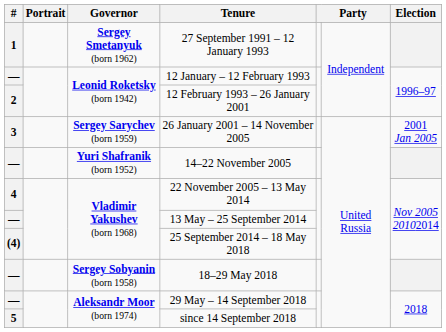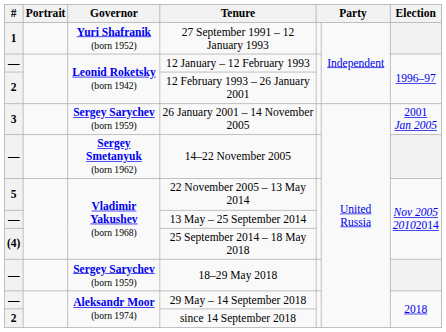(114, 44) Sergey Smetanyuk (born 1962) -> (114, 38) Yuri Shafranik (born 1952)
(114, 163) Yuri Shafranik (born 1952) -> (114, 156) Sergey Smetanyuk (born 1962)
(14, 194) 4 -> (14, 194) 5
(114, 275) Sergey Sobyanin (born 1958) -> (114, 275) Sergey Sarychev (born 1959)
(14, 318) 5 -> (14, 318) 2
